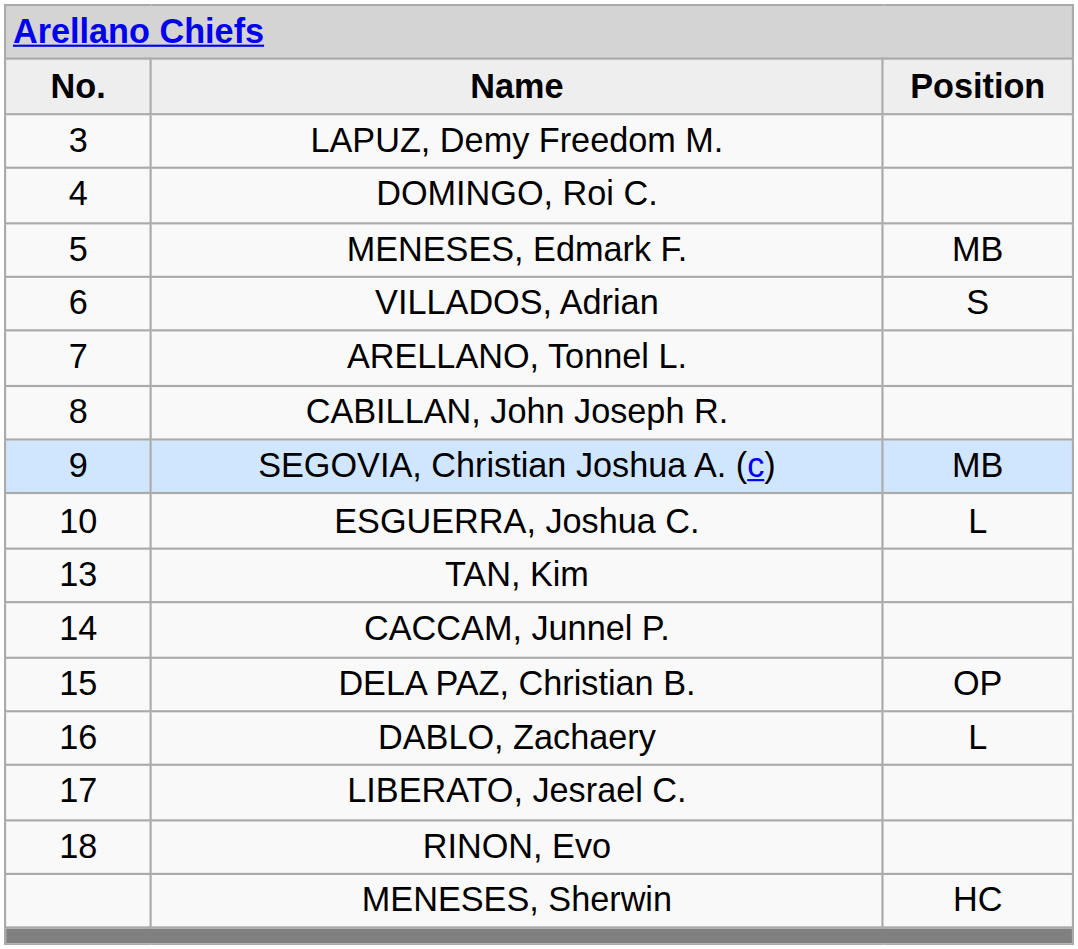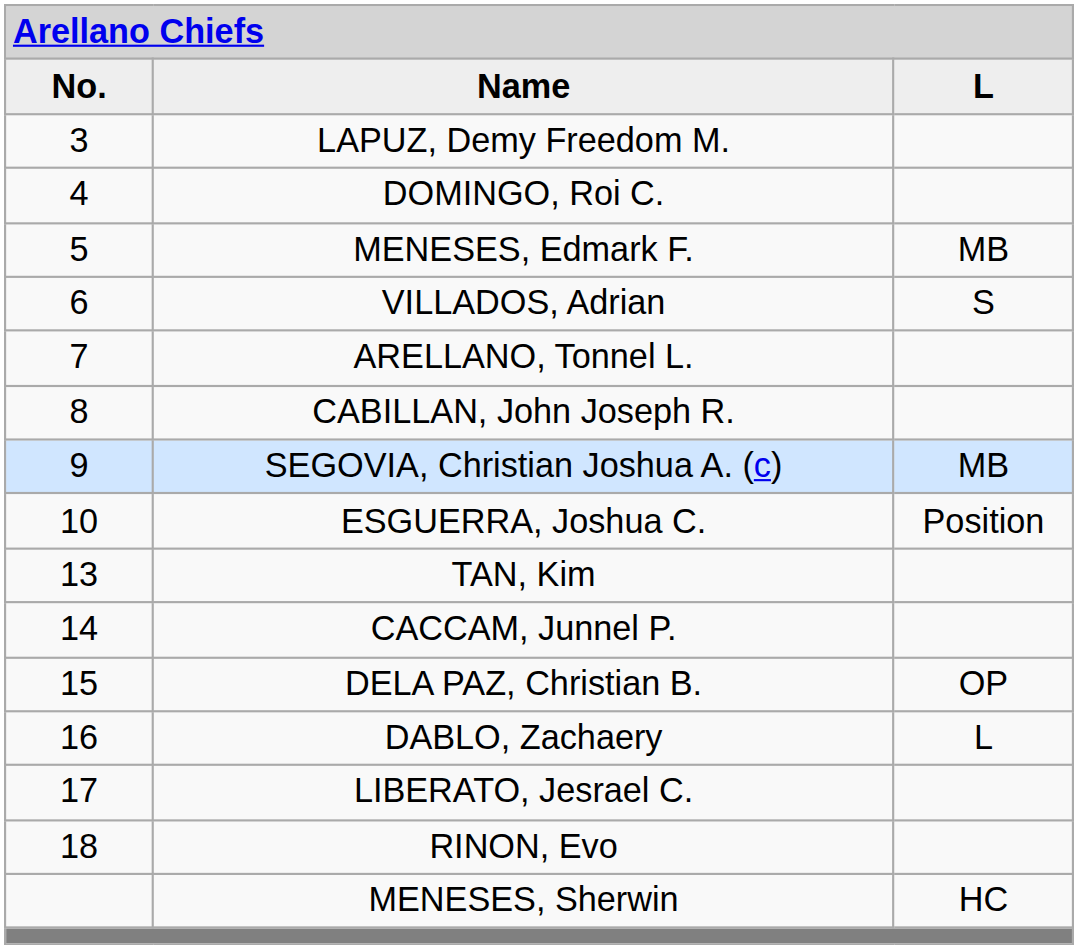(978, 85) Position -> (983, 85) L
(978, 520) L -> (983, 520) Position
